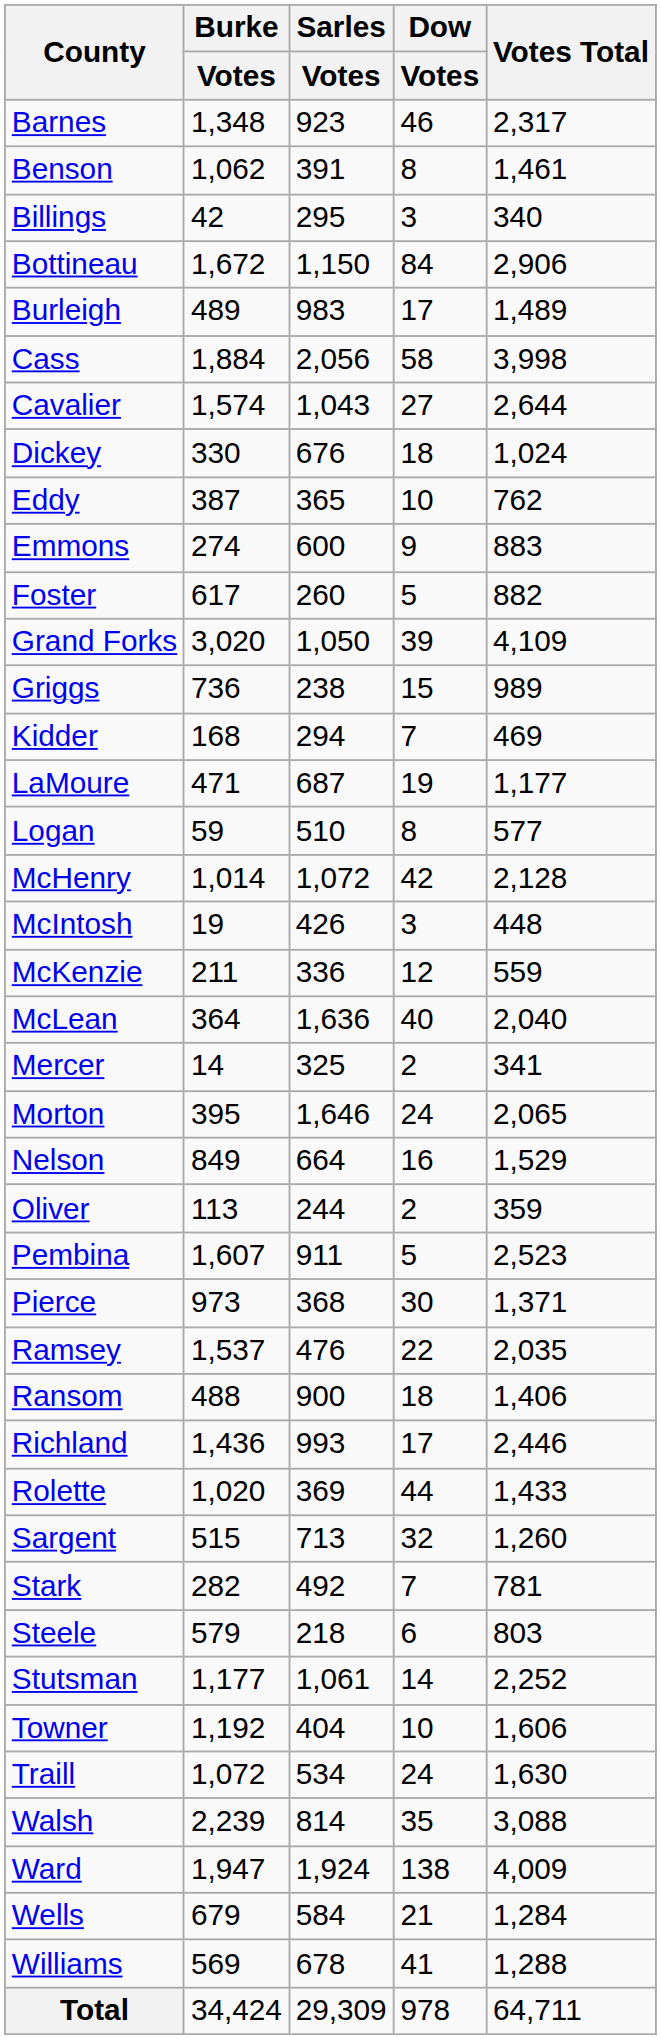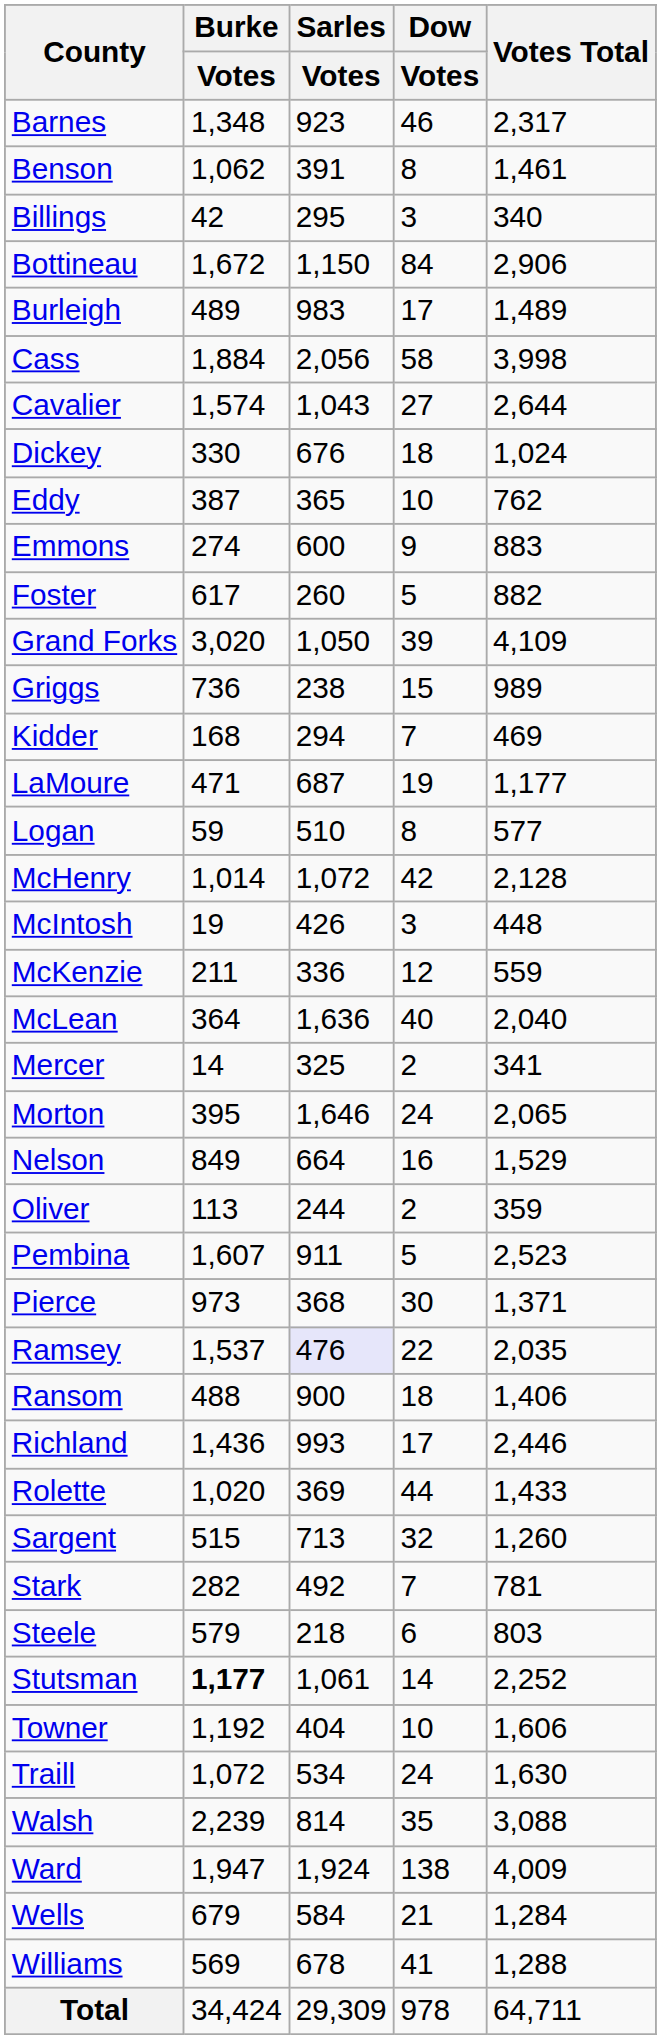(320, 1349) no background -> (320, 1349) lavender background
(228, 1680) normal -> (228, 1680) bold
